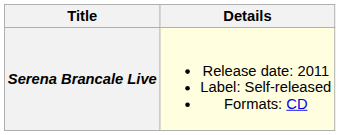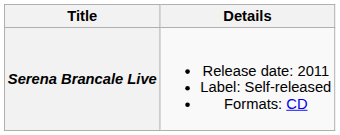(247, 87) lightyellow background -> (247, 87) no background
